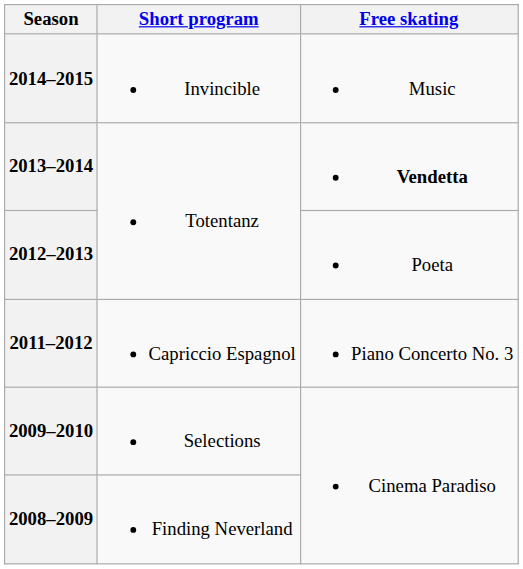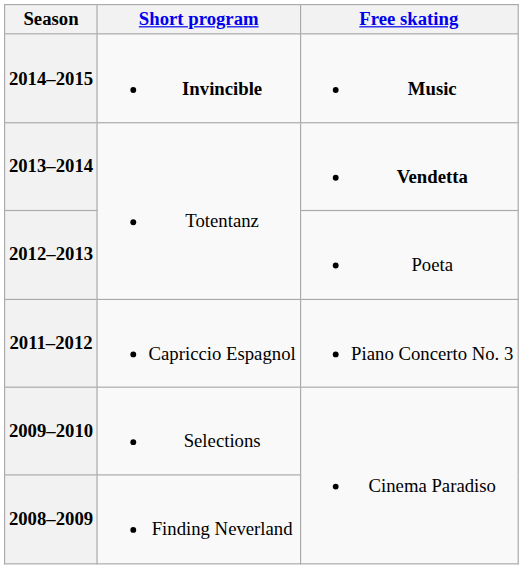(199, 89) normal -> (199, 89) bold
(409, 89) normal -> (409, 89) bold
